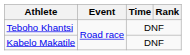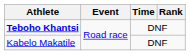(40, 28) normal -> (43, 28) bold
